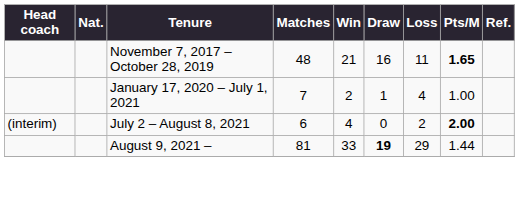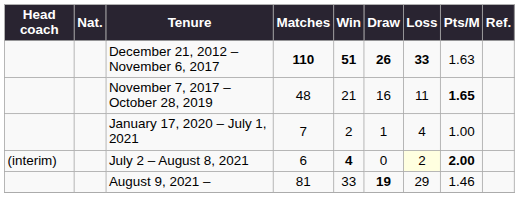+ row: (174, 59)
(349, 124) normal -> (349, 160) bold
(422, 124) no background -> (422, 160) lightyellow background
(462, 145) 1.44 -> (462, 182) 1.46
